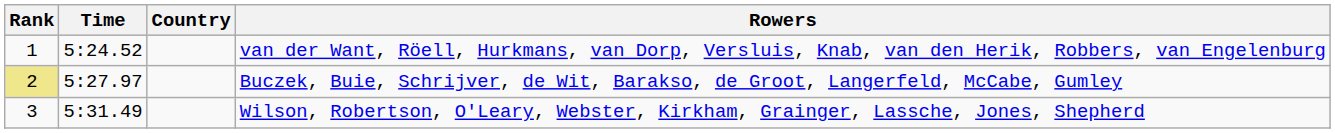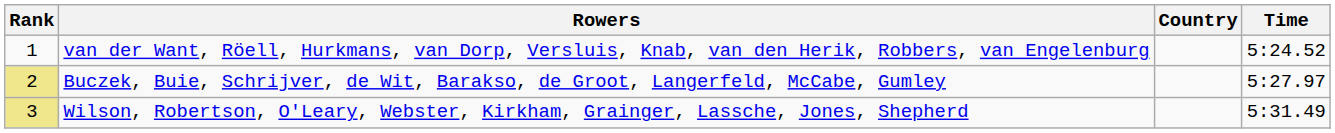columns swapped: (783, 20) <-> (103, 20)
(32, 112) no background -> (32, 112) khaki background
